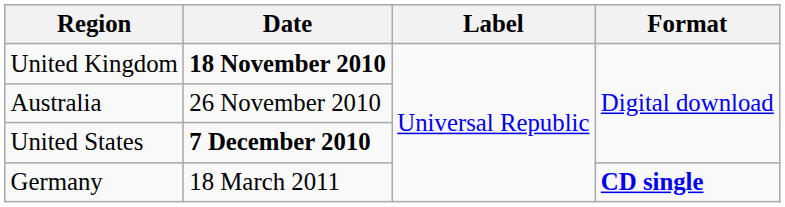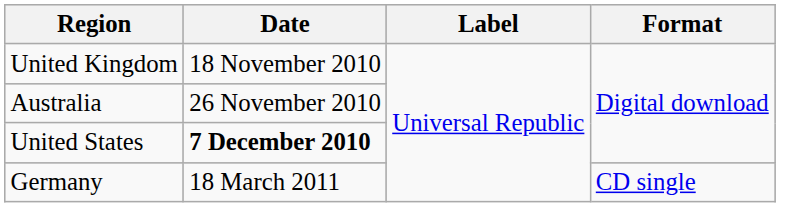(288, 63) bold -> (285, 63) normal
(652, 181) bold -> (646, 181) normal
